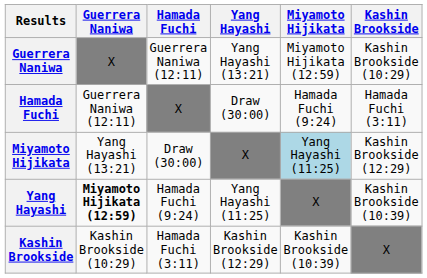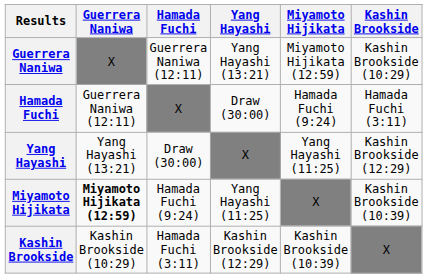(41, 155) Miyamoto Hijikata -> (41, 155) Yang Hayashi
(316, 155) lightblue background -> (316, 155) no background
(41, 203) Yang Hayashi -> (41, 203) Miyamoto Hijikata
